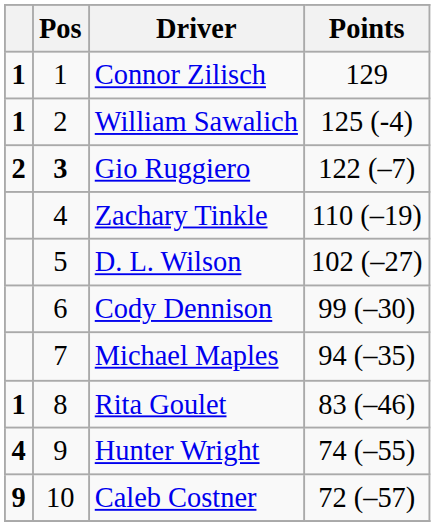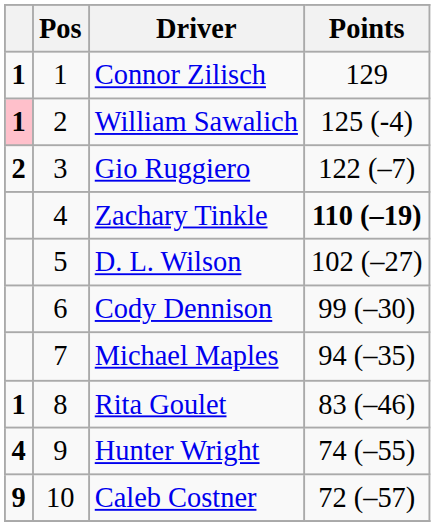(19, 121) no background -> (19, 121) pink background
(60, 168) bold -> (60, 168) normal
(367, 215) normal -> (367, 215) bold
